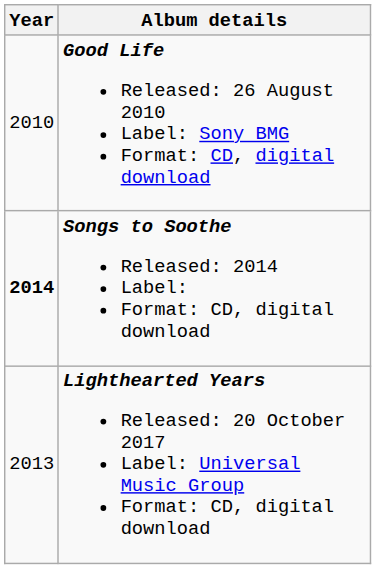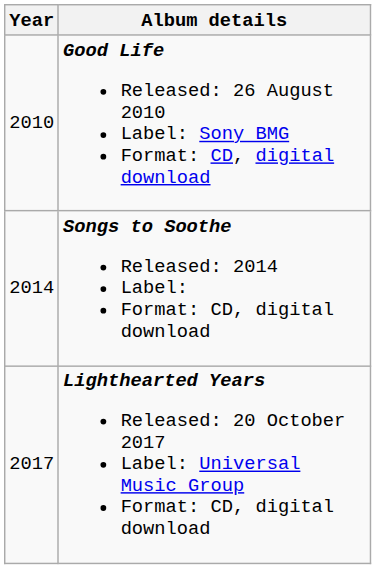(32, 288) bold -> (32, 288) normal
(32, 464) 2013 -> (32, 464) 2017
